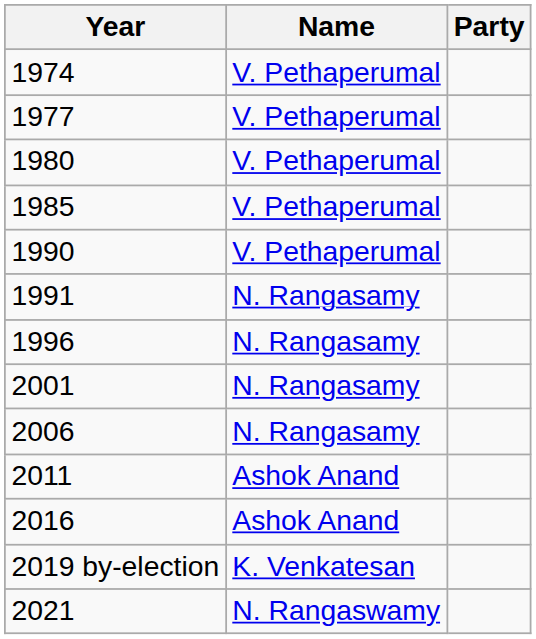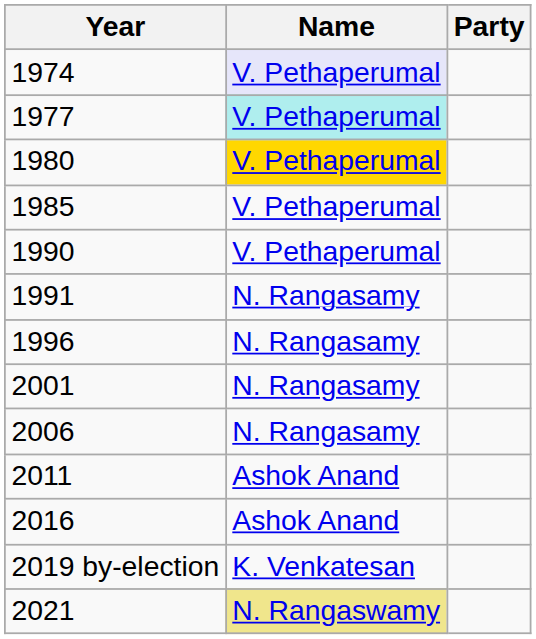(336, 71) no background -> (336, 71) lavender background
(336, 116) no background -> (336, 116) paleturquoise background
(336, 161) no background -> (336, 161) gold background
(336, 610) no background -> (336, 610) khaki background
